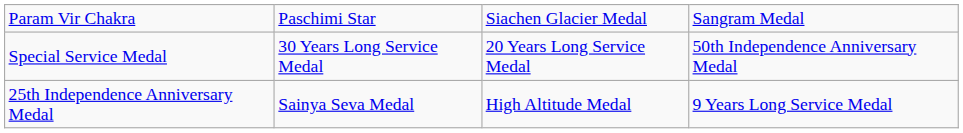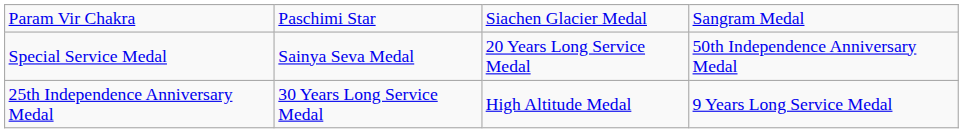(358, 56) 30 Years Long Service Medal -> (346, 56) Sainya Seva Medal
(346, 103) Sainya Seva Medal -> (358, 103) 30 Years Long Service Medal
